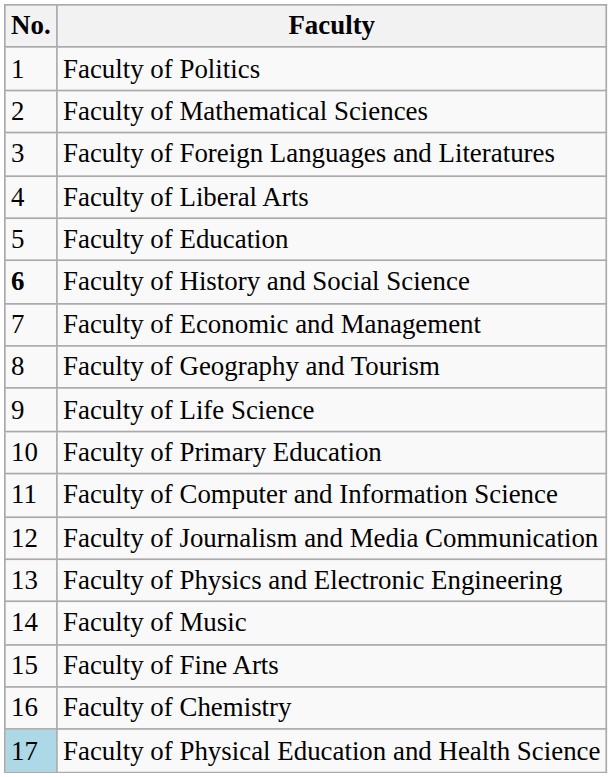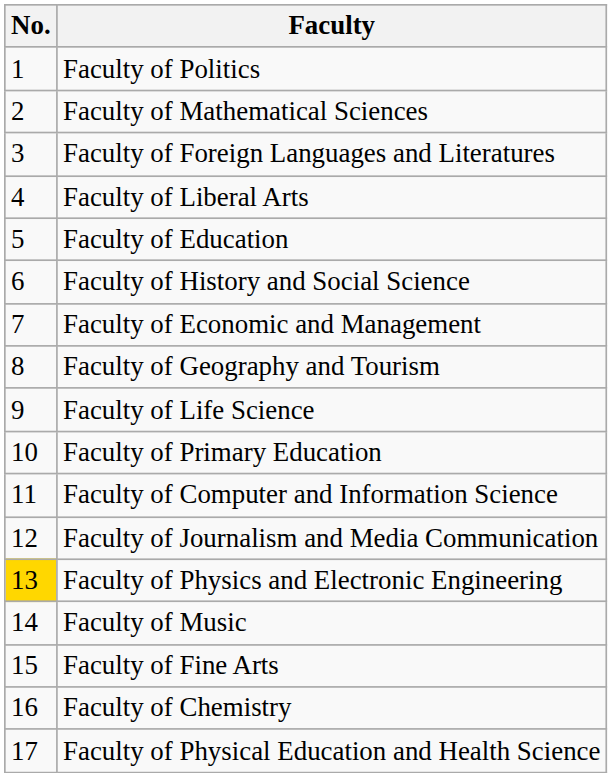(18, 281) bold -> (18, 281) normal
(24, 580) no background -> (24, 580) gold background
(24, 750) lightblue background -> (24, 750) no background
